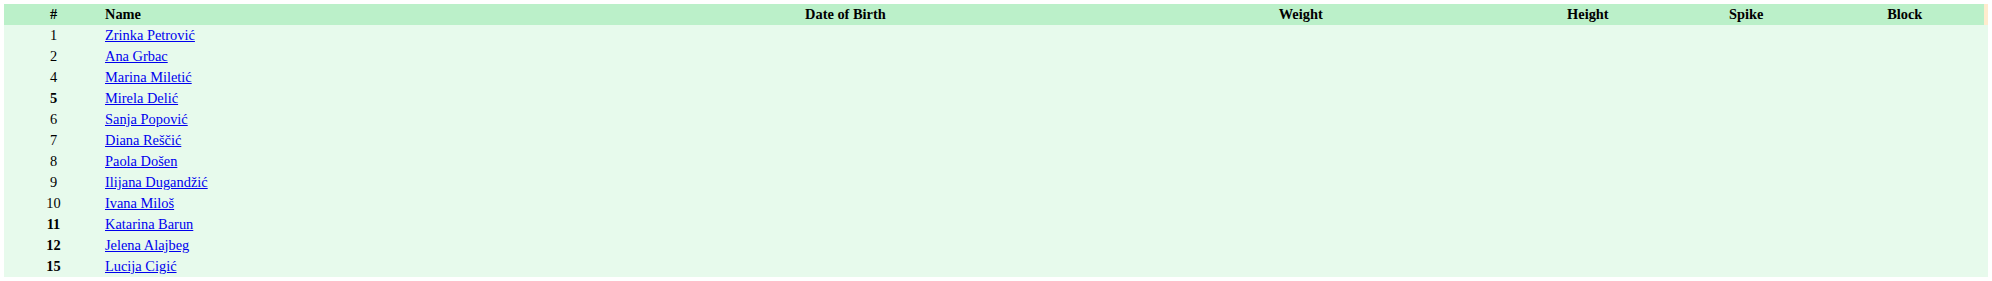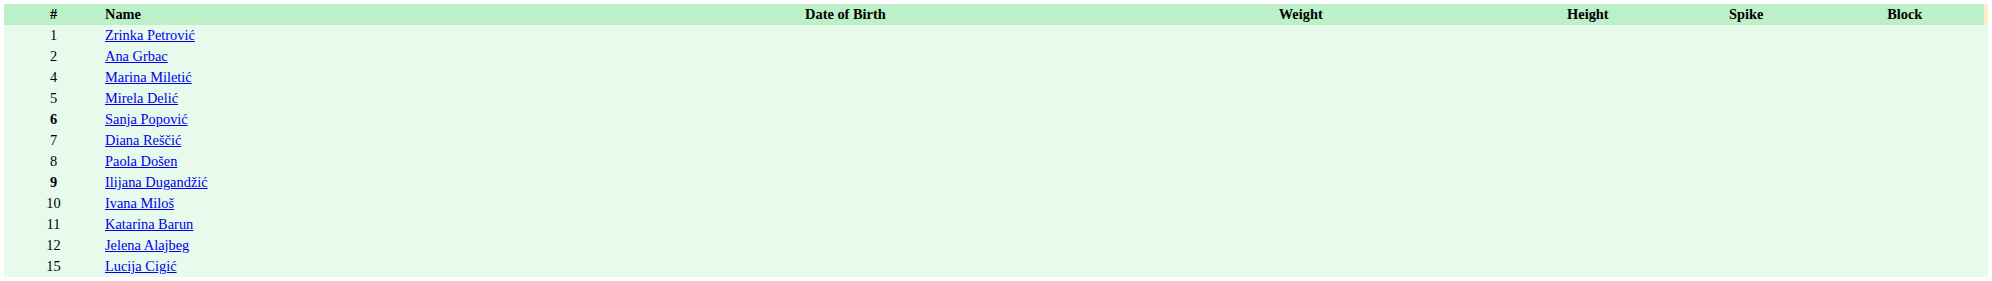(53, 98) bold -> (53, 98) normal
(53, 119) normal -> (53, 119) bold
(53, 182) normal -> (53, 182) bold
(53, 224) bold -> (53, 224) normal
(53, 245) bold -> (53, 245) normal
(53, 266) bold -> (53, 266) normal
